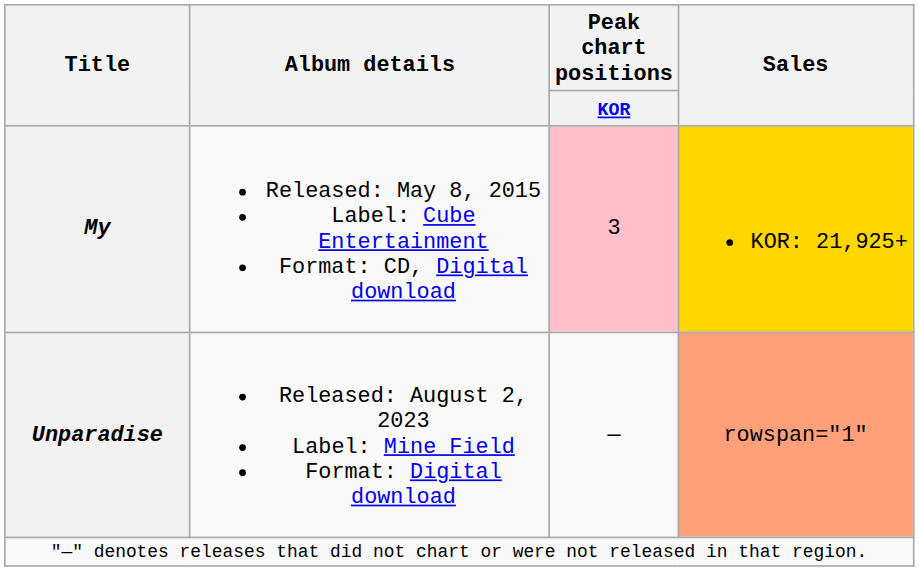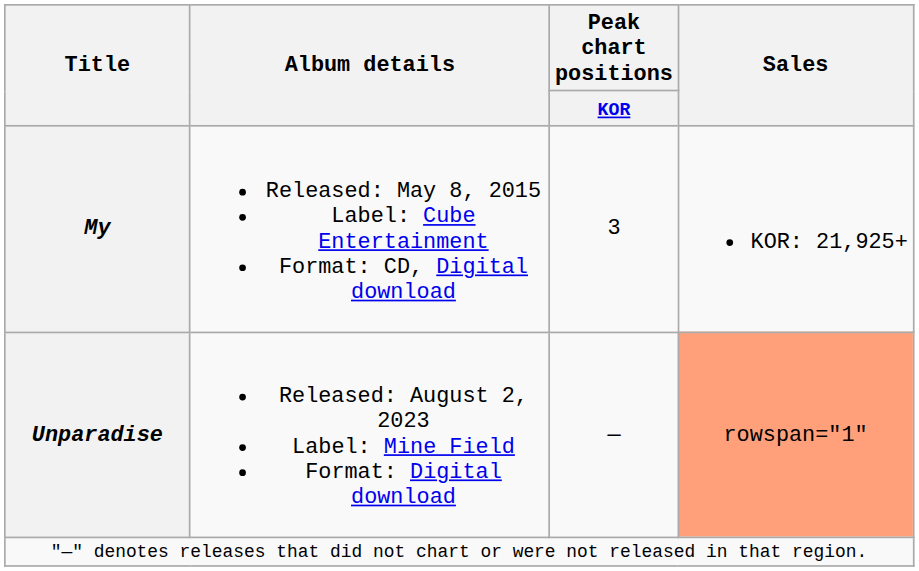(614, 229) pink background -> (614, 229) no background
(796, 242) gold background -> (796, 242) no background
